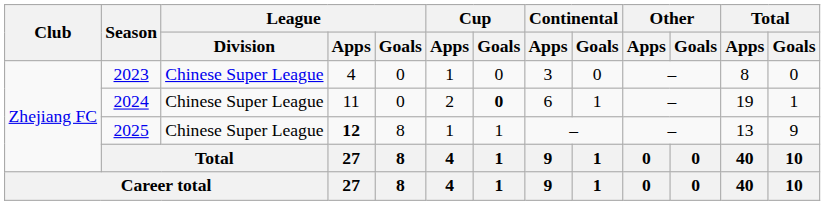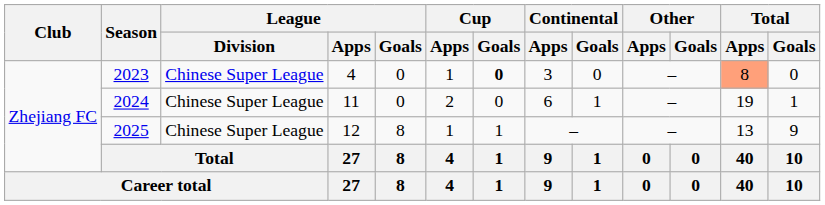(499, 74) normal -> (499, 74) bold
(745, 74) no background -> (745, 74) lightsalmon background
(499, 102) bold -> (499, 102) normal
(351, 130) bold -> (351, 130) normal
